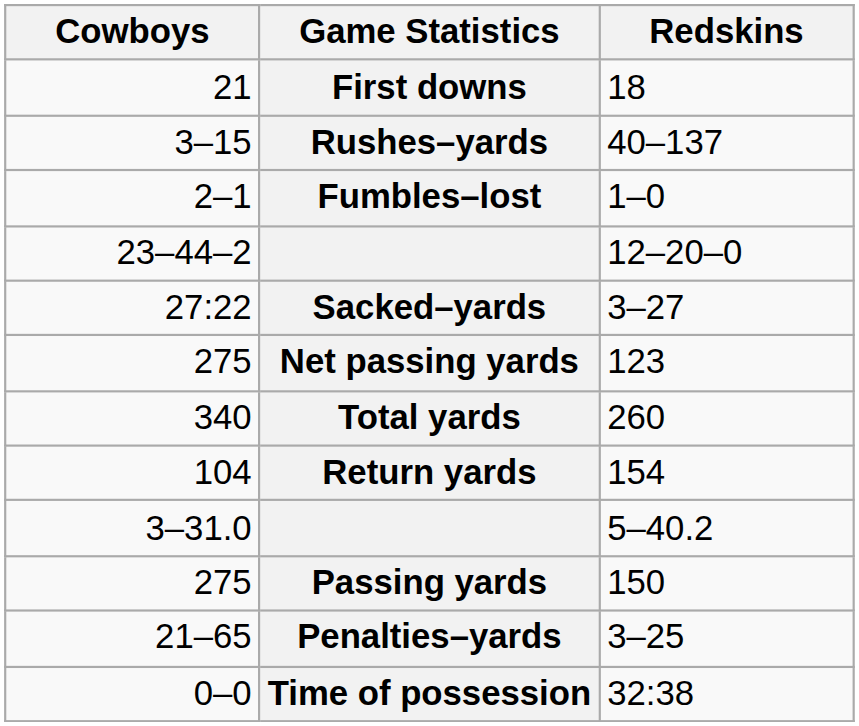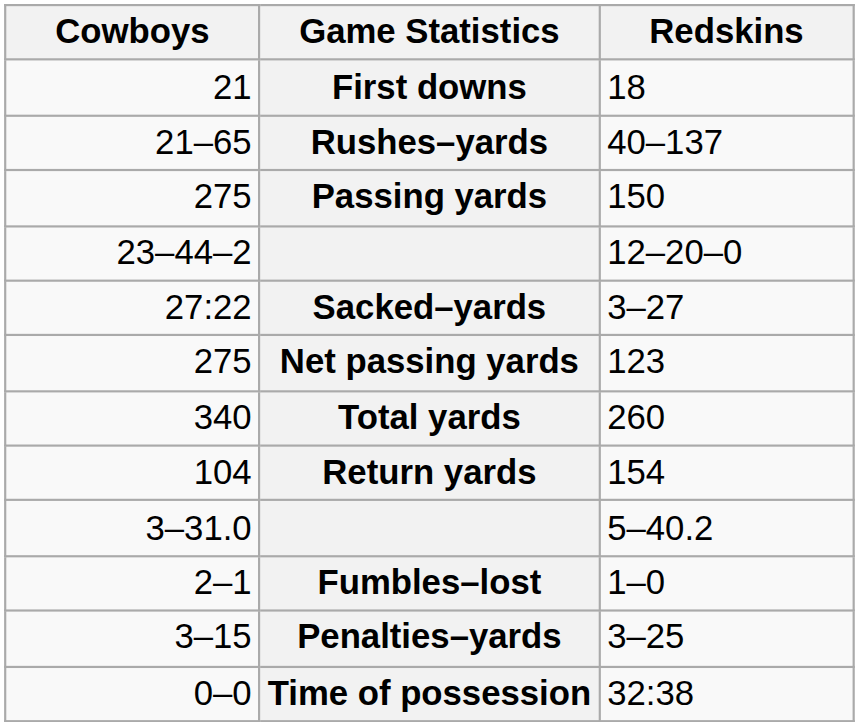(213, 142) 3–15 -> (203, 142) 21–65
rows swapped: (429, 582) <-> (429, 197)
(203, 637) 21–65 -> (213, 637) 3–15
